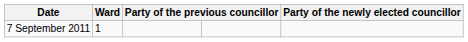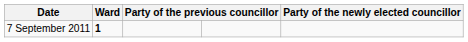(98, 28) normal -> (98, 28) bold
